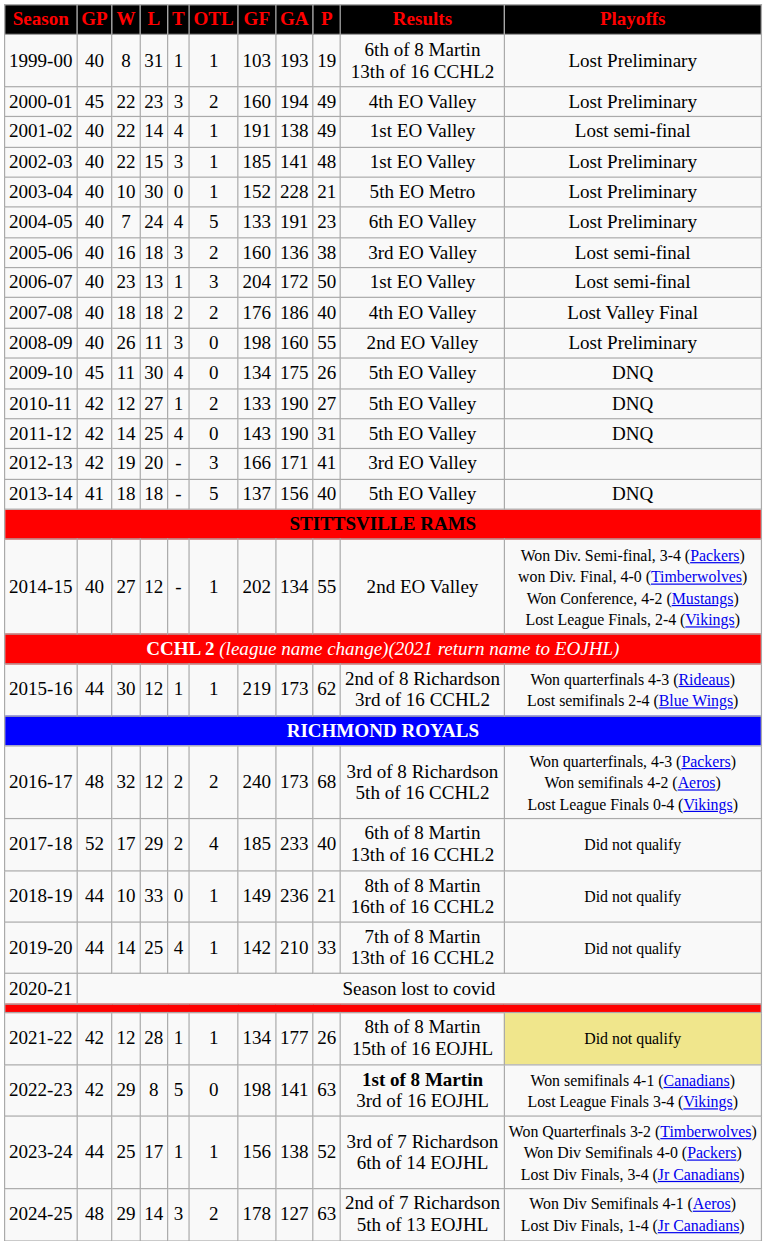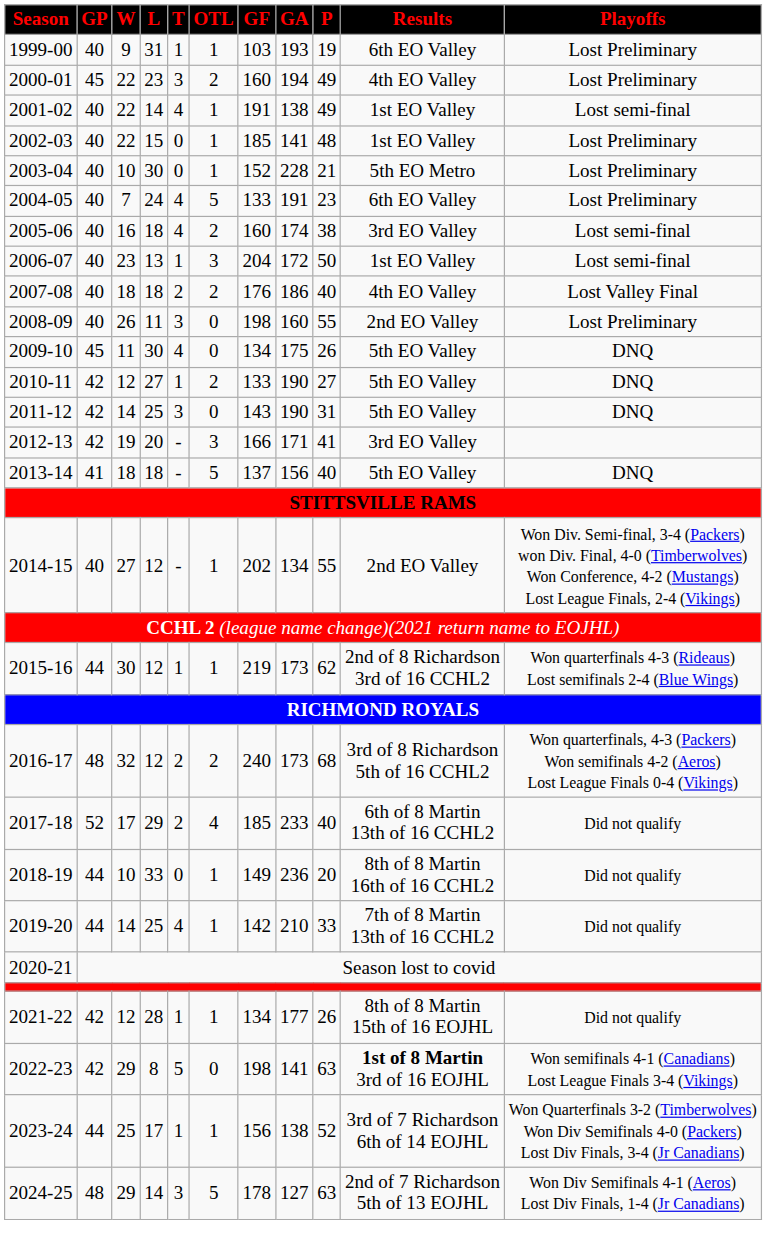(126, 60) 8 -> (126, 49) 9
(422, 60) 6th of 8 Martin 13th of 16 CCHL2 -> (422, 49) 6th EO Valley
(178, 161) 3 -> (178, 140) 0
(178, 252) 3 -> (178, 230) 4
(294, 252) 136 -> (294, 230) 174
(178, 433) 4 -> (178, 412) 3
(327, 896) 21 -> (327, 874) 20
(633, 1039) khaki background -> (633, 1018) no background
(214, 1214) 2 -> (214, 1193) 5
